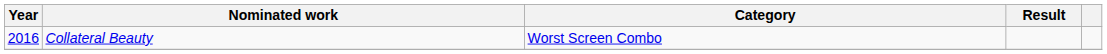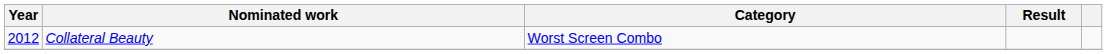(23, 37) 2016 -> (23, 37) 2012
